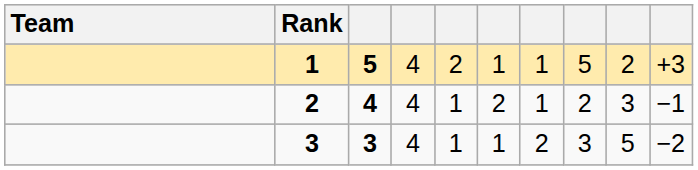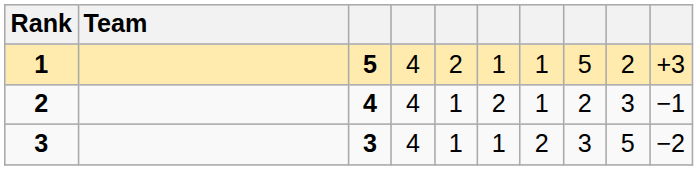columns swapped: (312, 24) <-> (42, 24)
